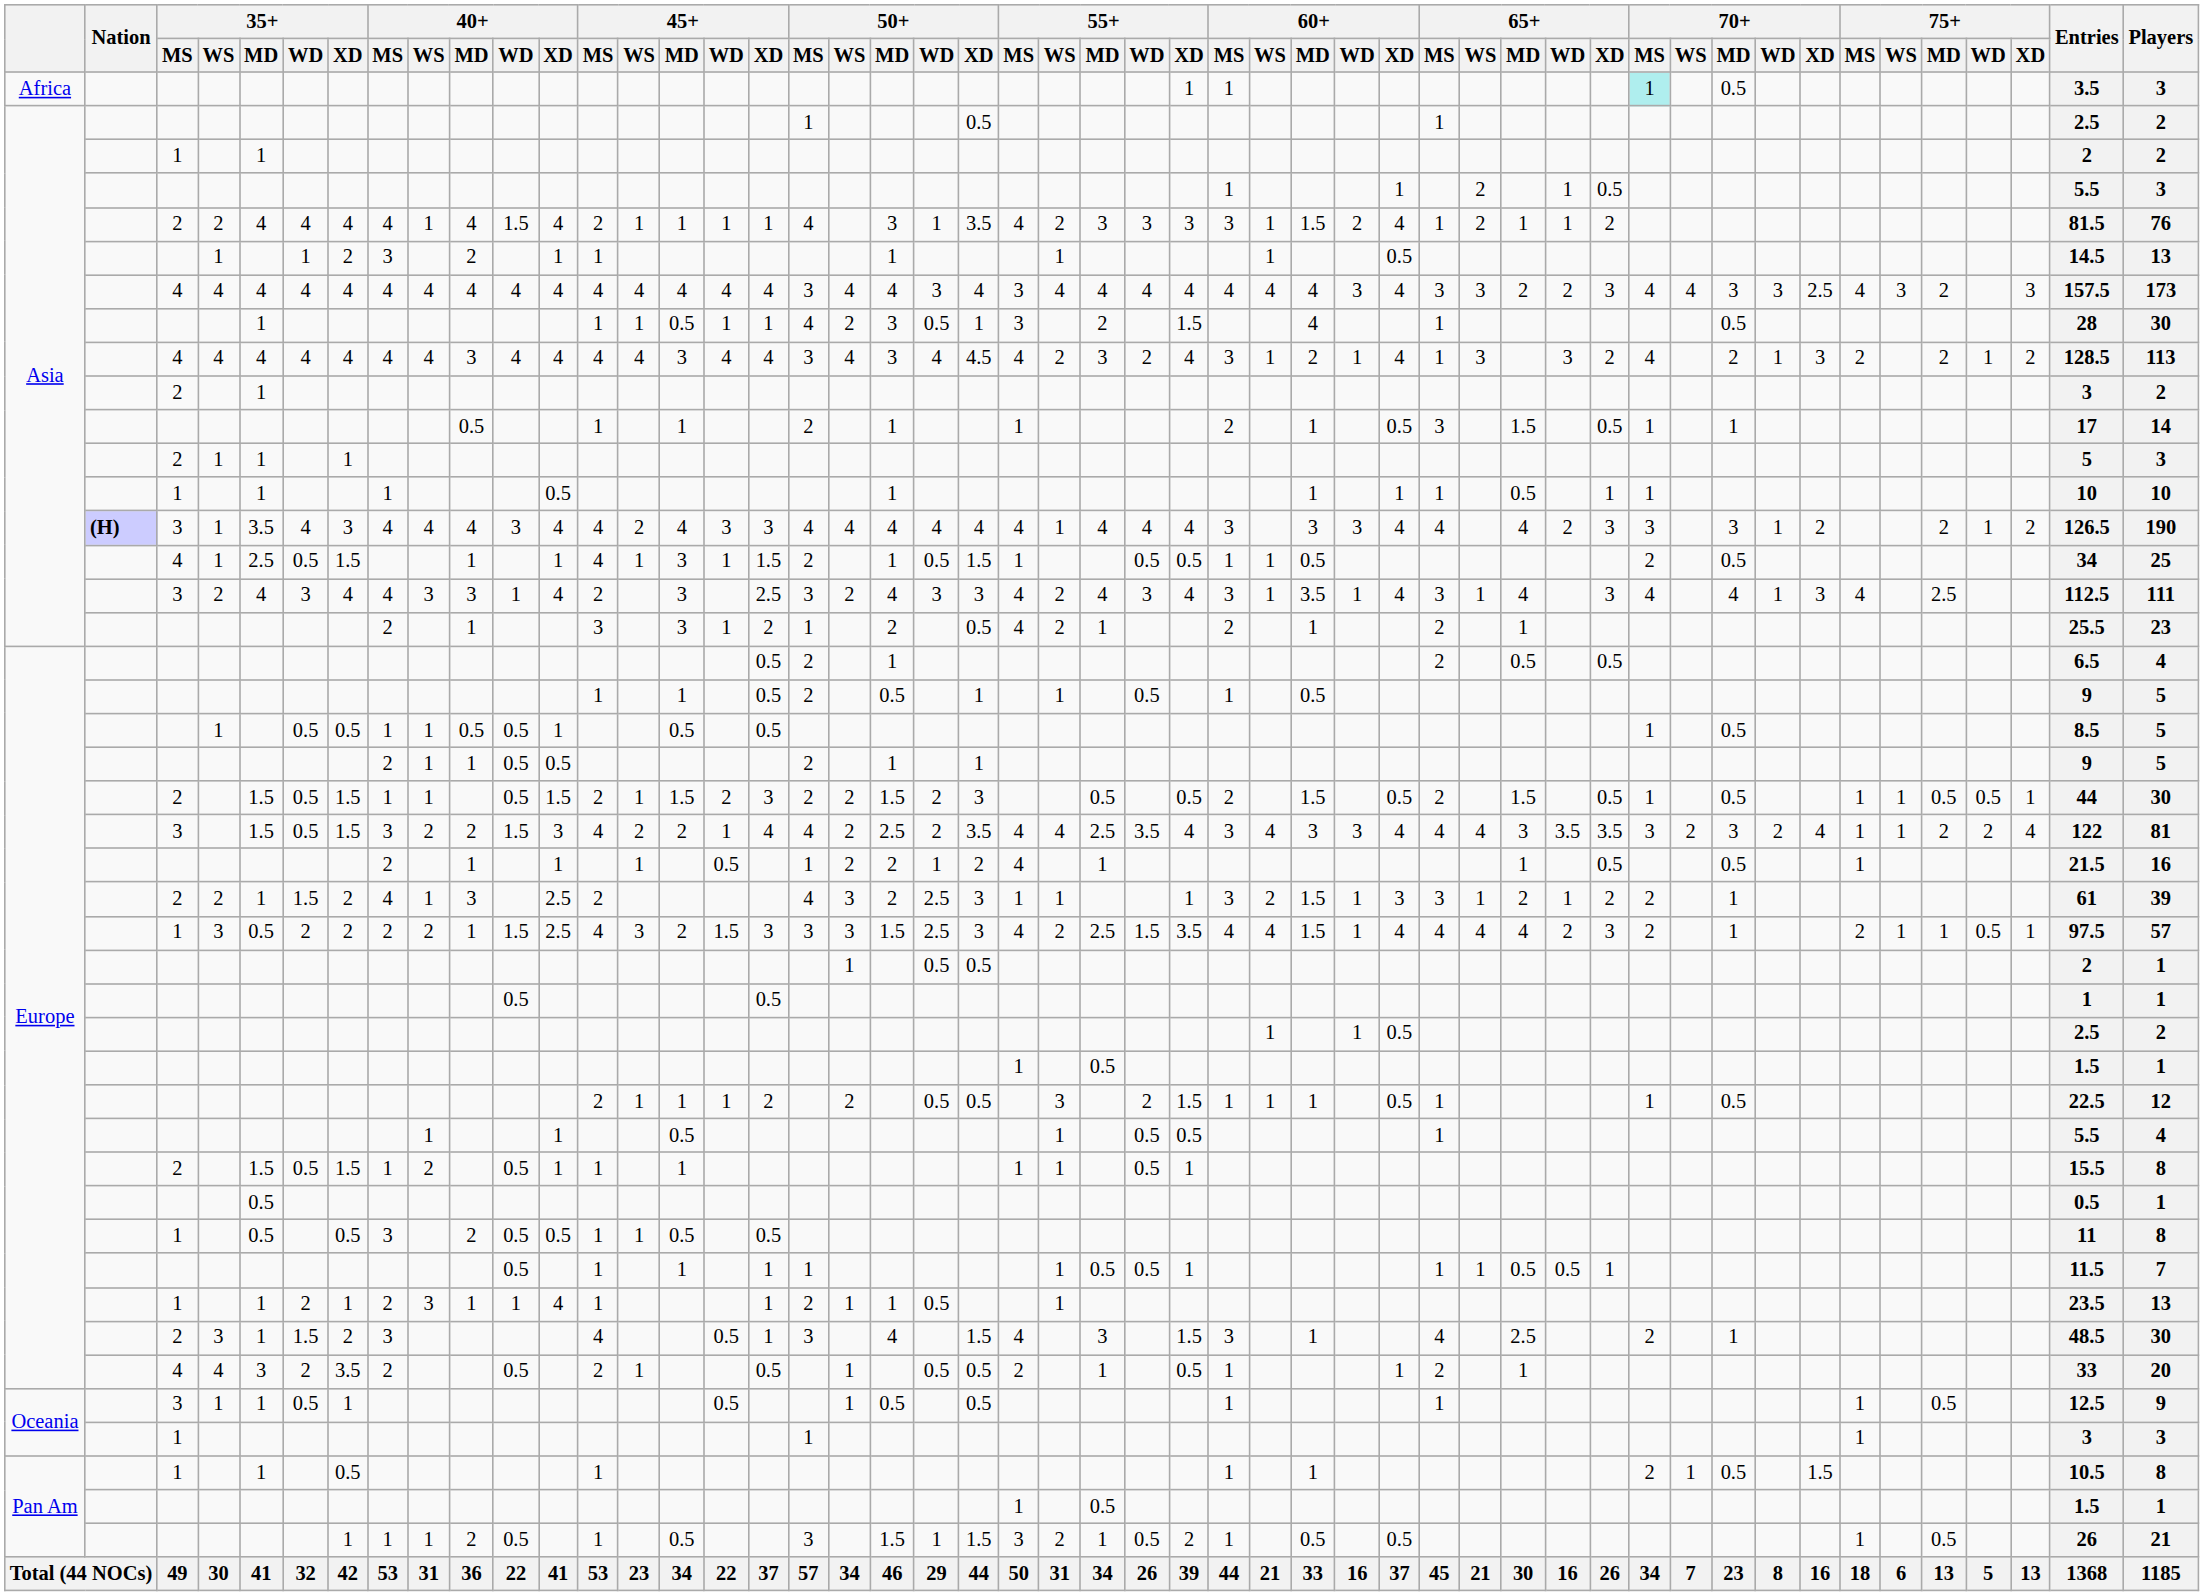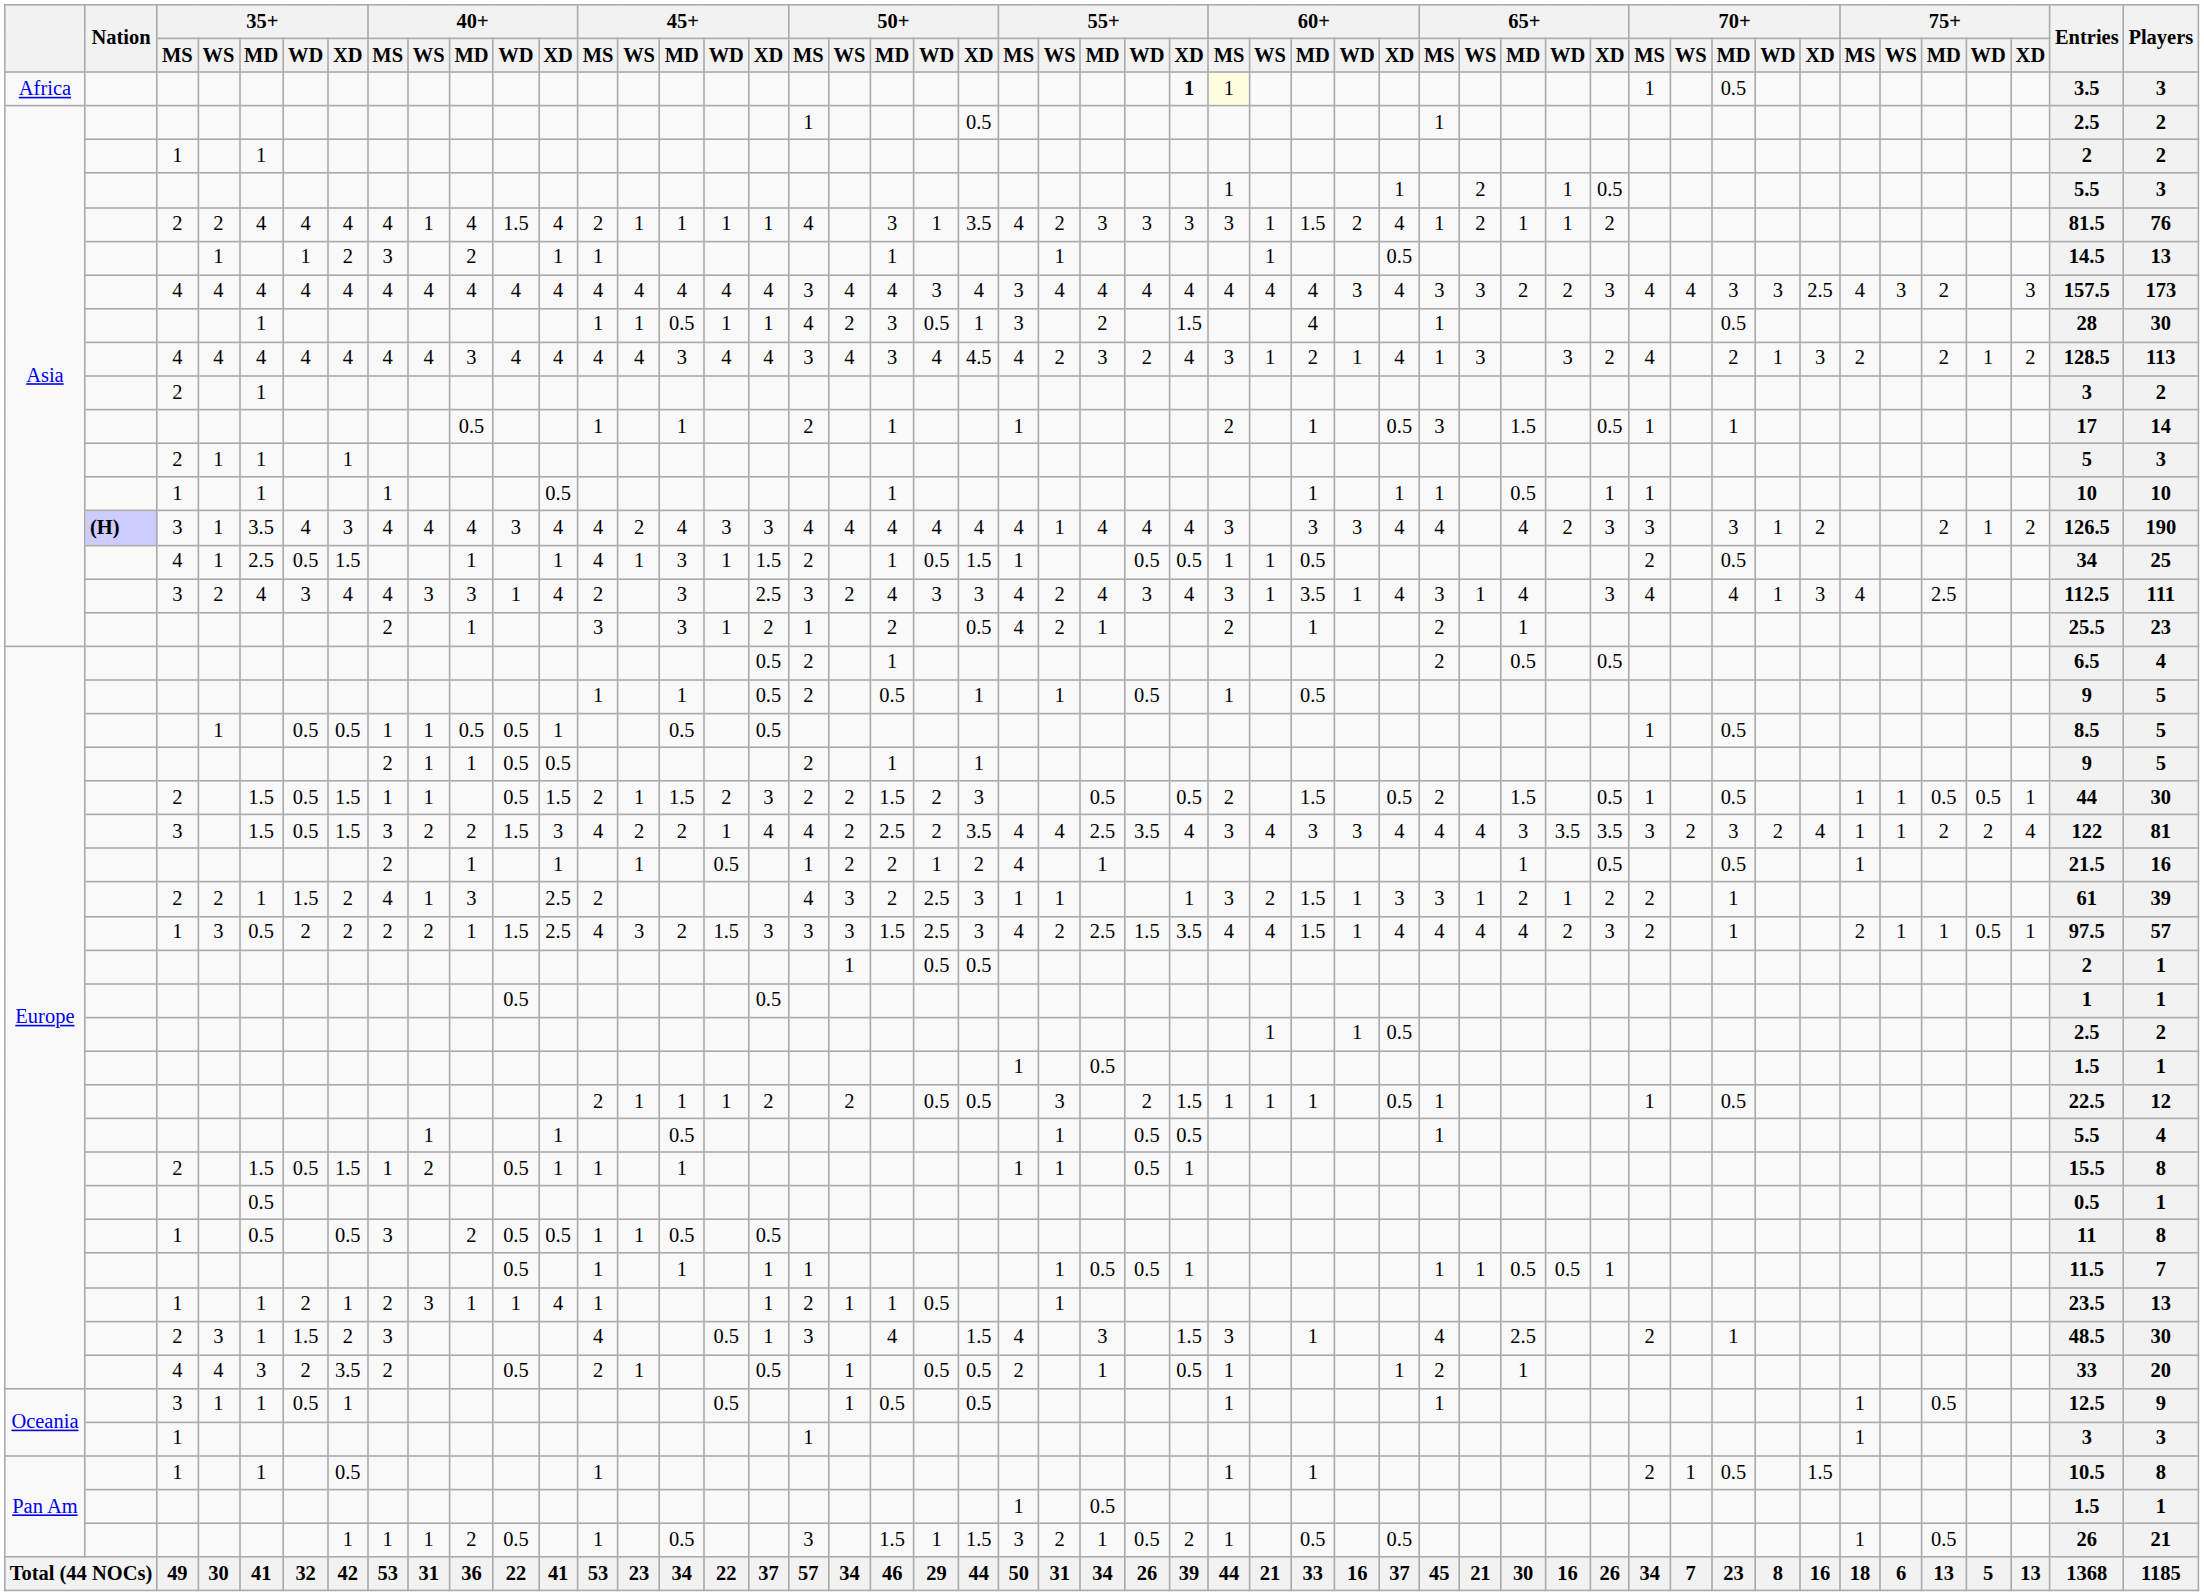(1189, 88) normal -> (1189, 88) bold
(1229, 88) no background -> (1229, 88) lightyellow background
(1650, 88) paleturquoise background -> (1650, 88) no background
